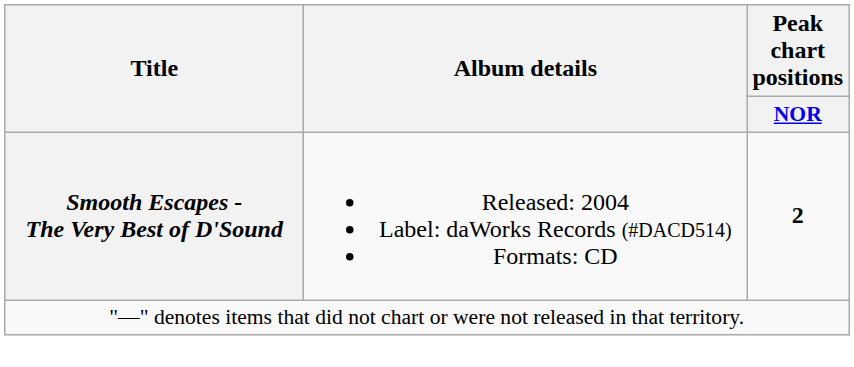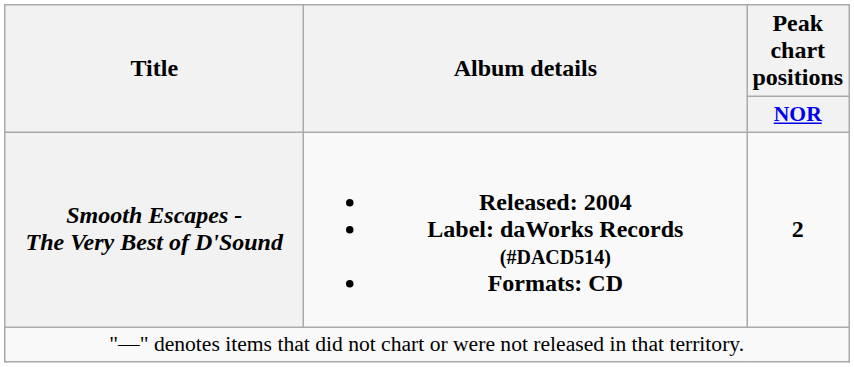(525, 229) normal -> (525, 243) bold
